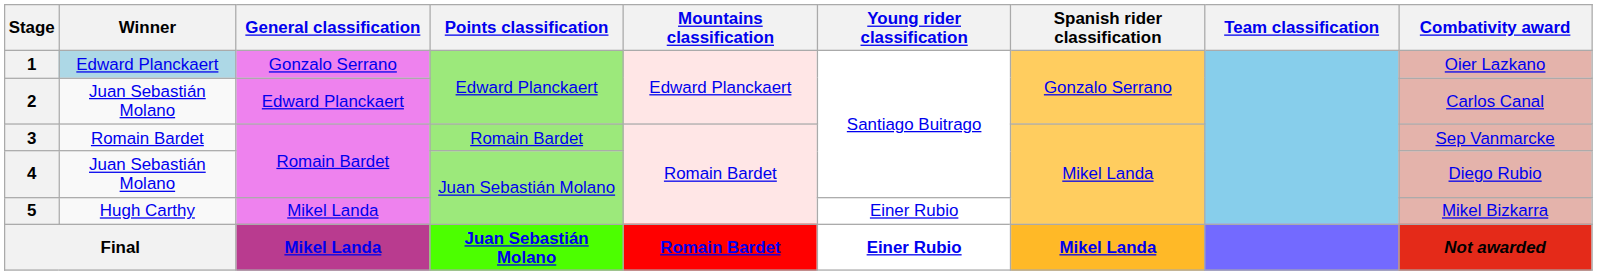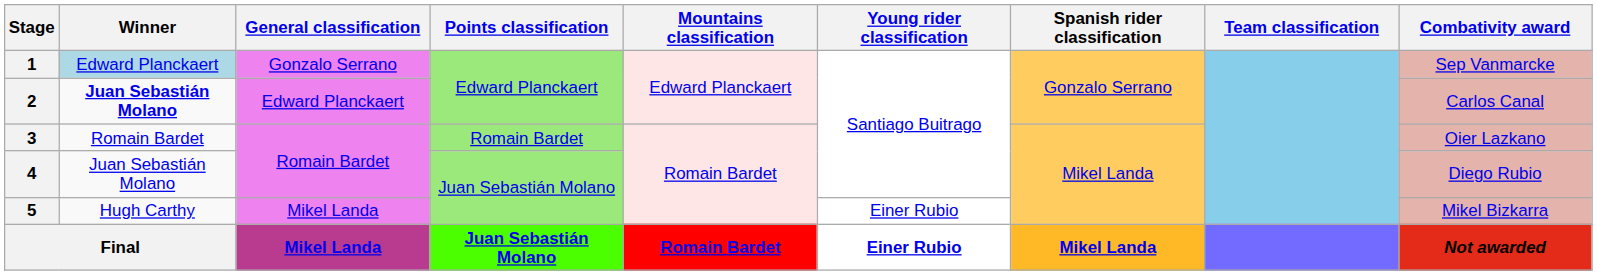(1495, 65) Oier Lazkano -> (1495, 65) Sep Vanmarcke
(147, 101) normal -> (147, 101) bold
(1495, 138) Sep Vanmarcke -> (1495, 138) Oier Lazkano
